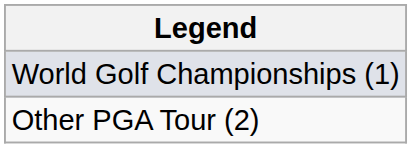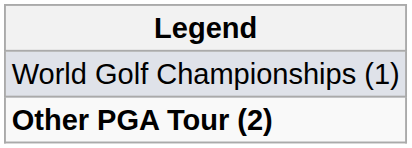(136, 120) normal -> (142, 120) bold
